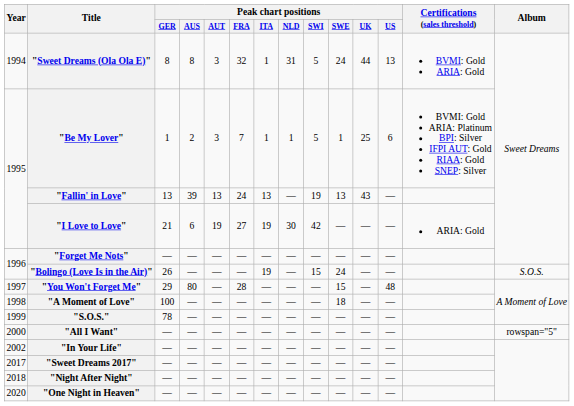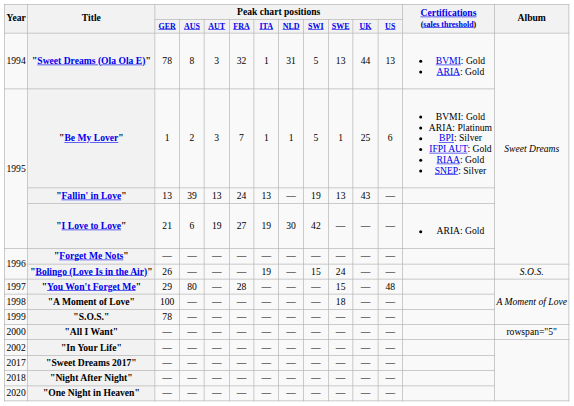(167, 61) 8 -> (167, 61) 78
(341, 61) 24 -> (341, 61) 13
